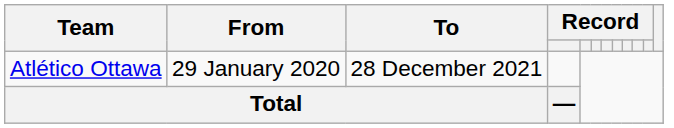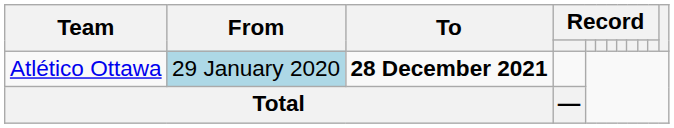(256, 68) no background -> (256, 68) lightblue background
(446, 68) normal -> (449, 68) bold
